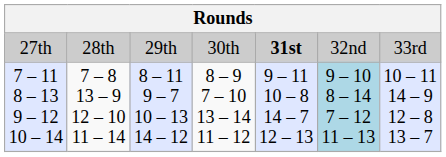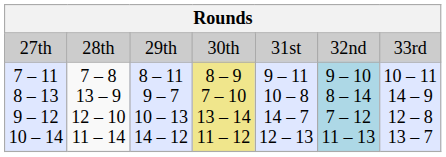(286, 47) bold -> (286, 47) normal
(224, 106) no background -> (224, 106) khaki background
